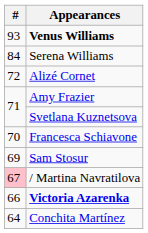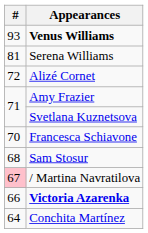(14, 56) 84 -> (14, 56) 81
(14, 157) 69 -> (14, 157) 68
